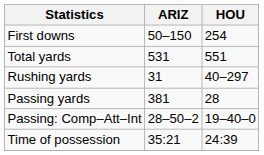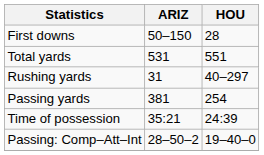(216, 35) 254 -> (212, 35) 28
(212, 98) 28 -> (216, 98) 254
rows swapped: (75, 119) <-> (64, 139)
